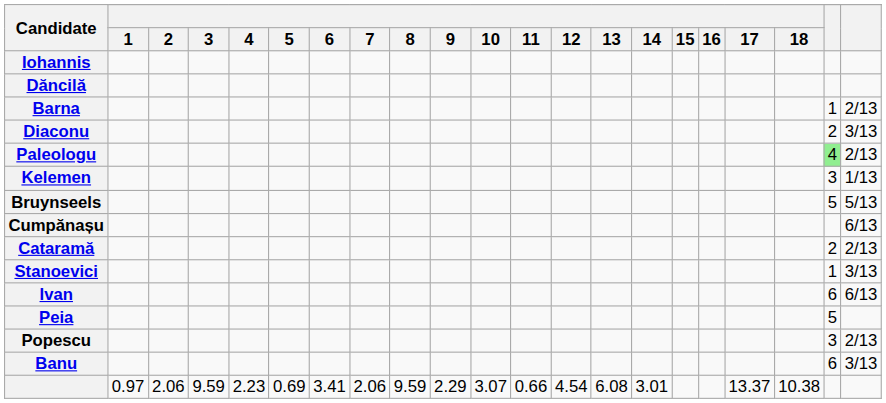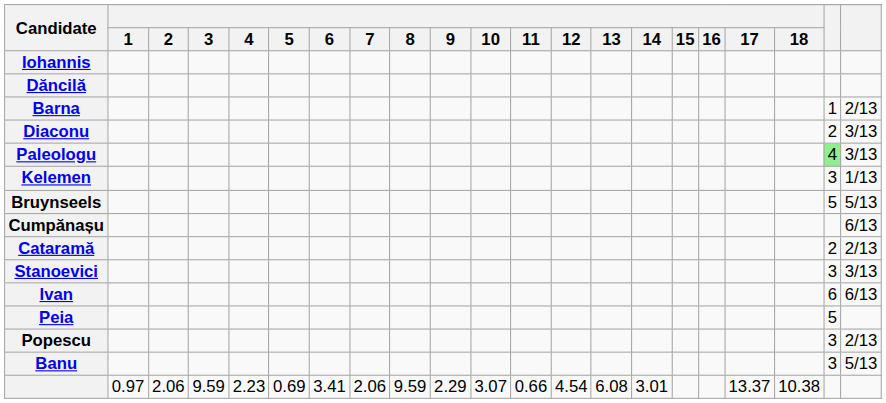(861, 155) 2/13 -> (861, 155) 3/13
(832, 271) 1 -> (832, 271) 3
(832, 363) 6 -> (832, 363) 3
(861, 363) 3/13 -> (861, 363) 5/13
